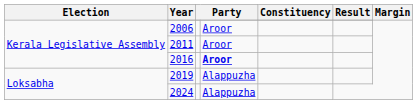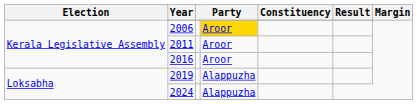(217, 28) no background -> (217, 28) gold background
(217, 60) bold -> (217, 60) normal
